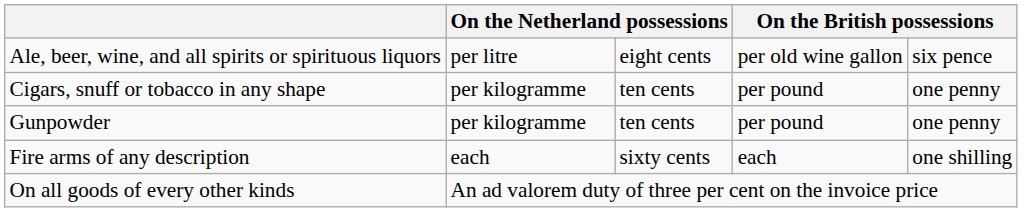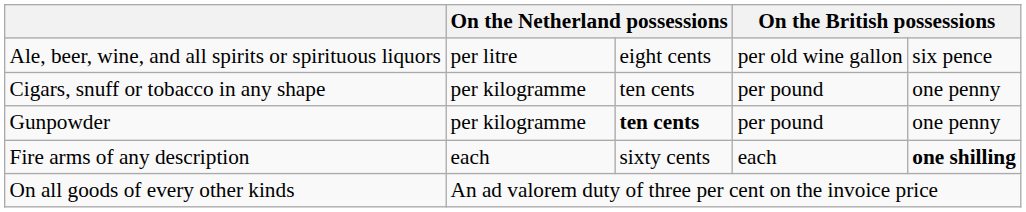(657, 122) normal -> (659, 122) bold
(962, 156) normal -> (964, 156) bold
